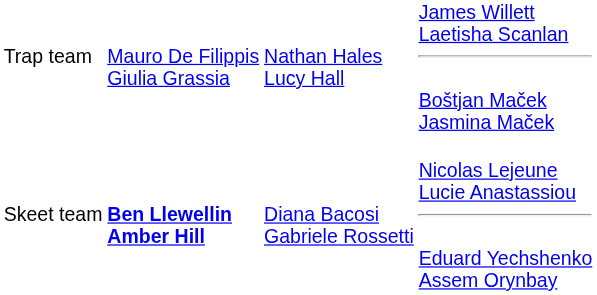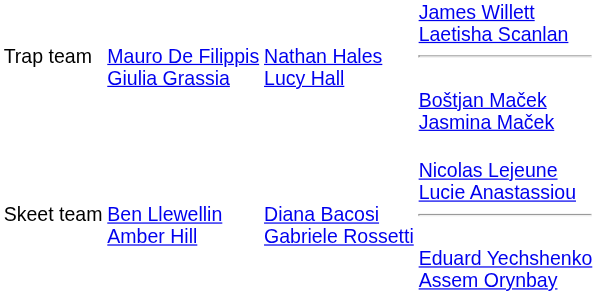(170, 225) bold -> (165, 225) normal
